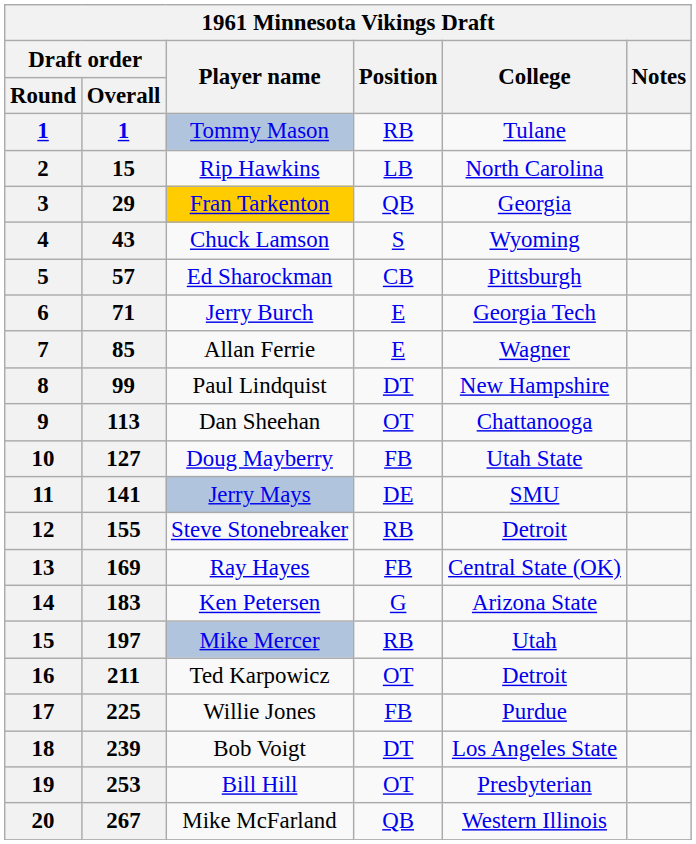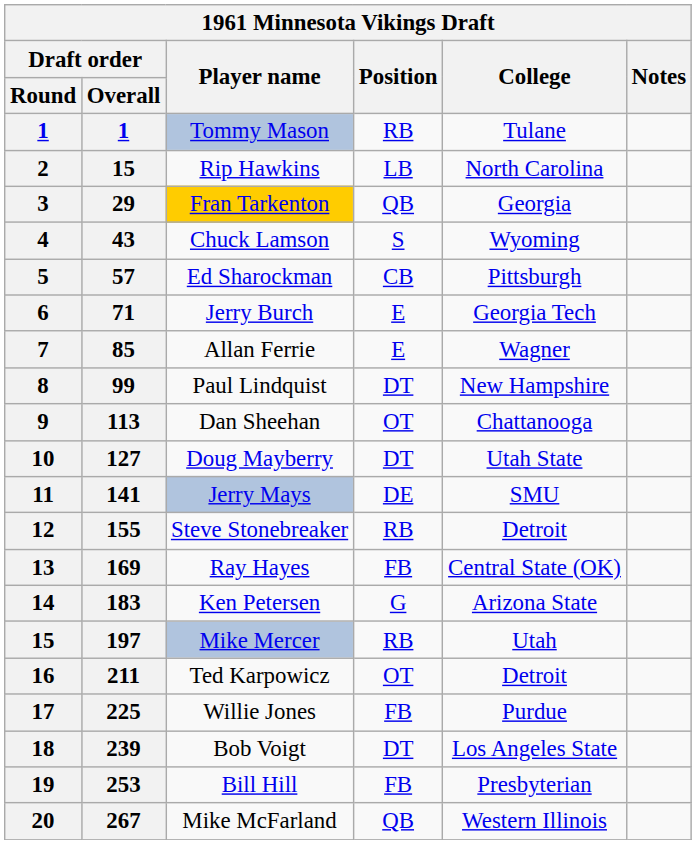(398, 458) FB -> (398, 458) DT
(398, 784) OT -> (398, 784) FB
